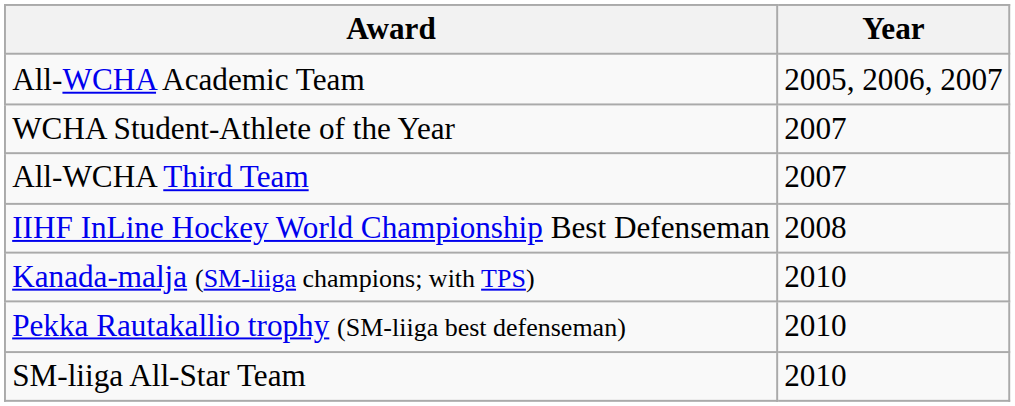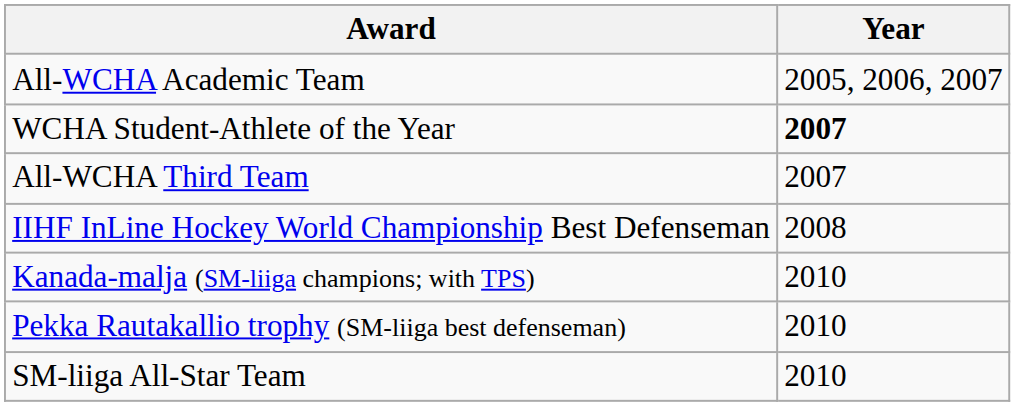(815, 128) normal -> (815, 128) bold
